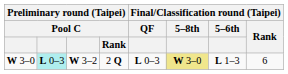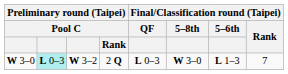(187, 61) khaki background -> (187, 61) no background
(265, 61) 6 -> (265, 61) 7
